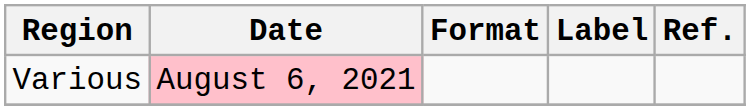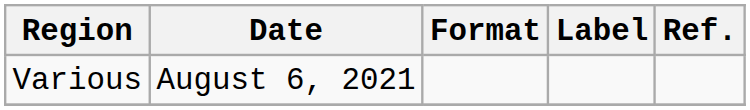(286, 81) pink background -> (286, 81) no background
